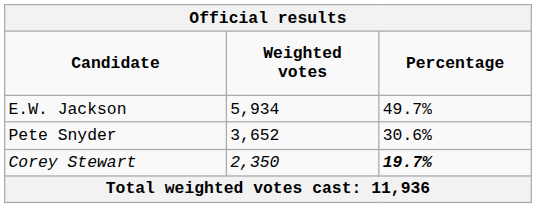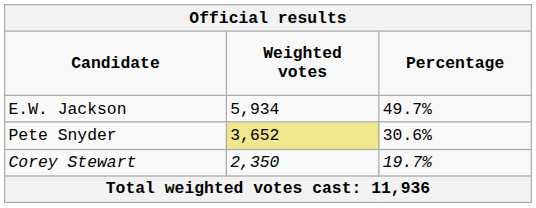(255, 136) no background -> (255, 136) khaki background
(407, 162) bold -> (407, 162) normal
